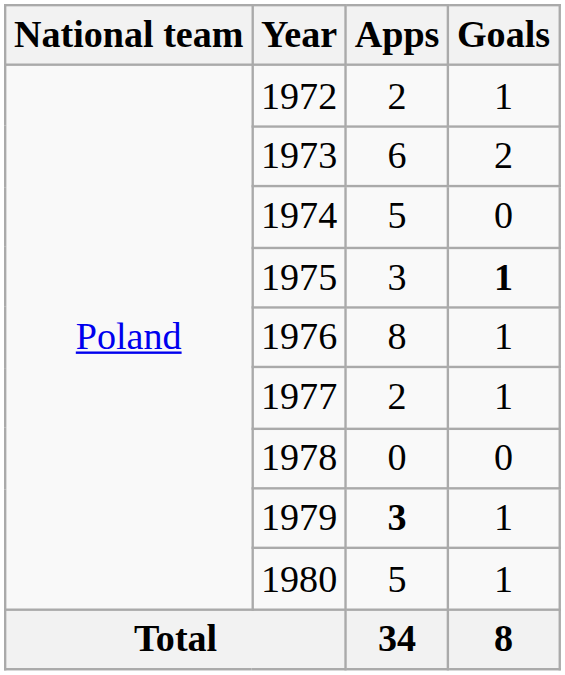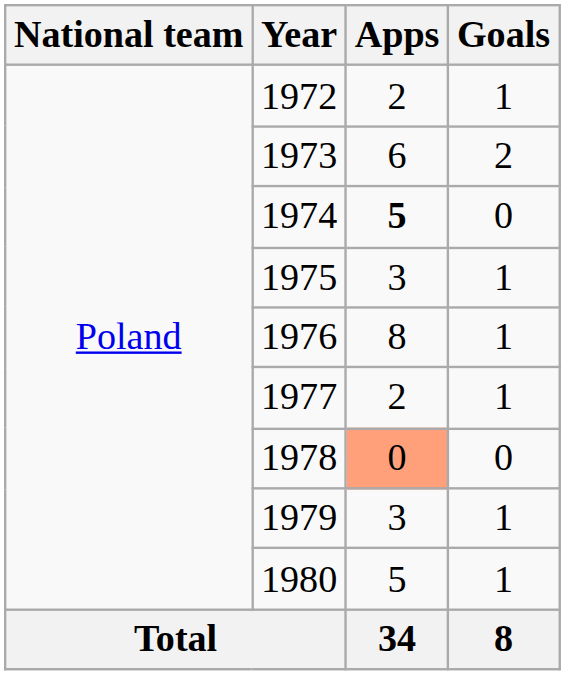(397, 215) normal -> (397, 215) bold
(504, 276) bold -> (504, 276) normal
(397, 457) no background -> (397, 457) lightsalmon background
(397, 517) bold -> (397, 517) normal
